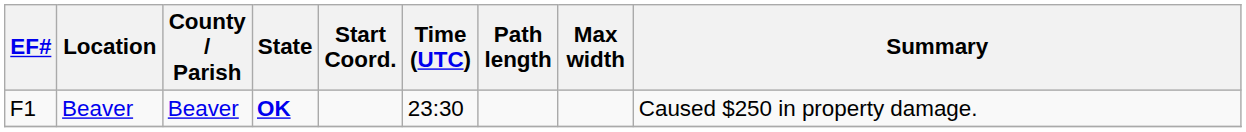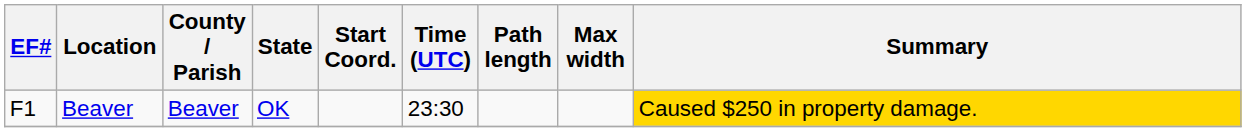(274, 108) bold -> (273, 108) normal
(808, 108) no background -> (808, 108) gold background
